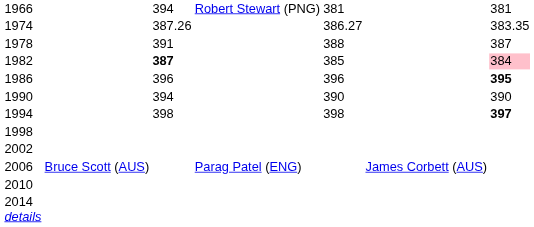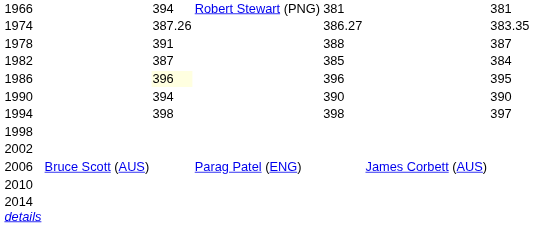(163, 61) bold -> (163, 61) normal
(501, 61) pink background -> (501, 61) no background
(163, 79) no background -> (163, 79) lightyellow background
(501, 79) bold -> (501, 79) normal
(501, 114) bold -> (501, 114) normal
